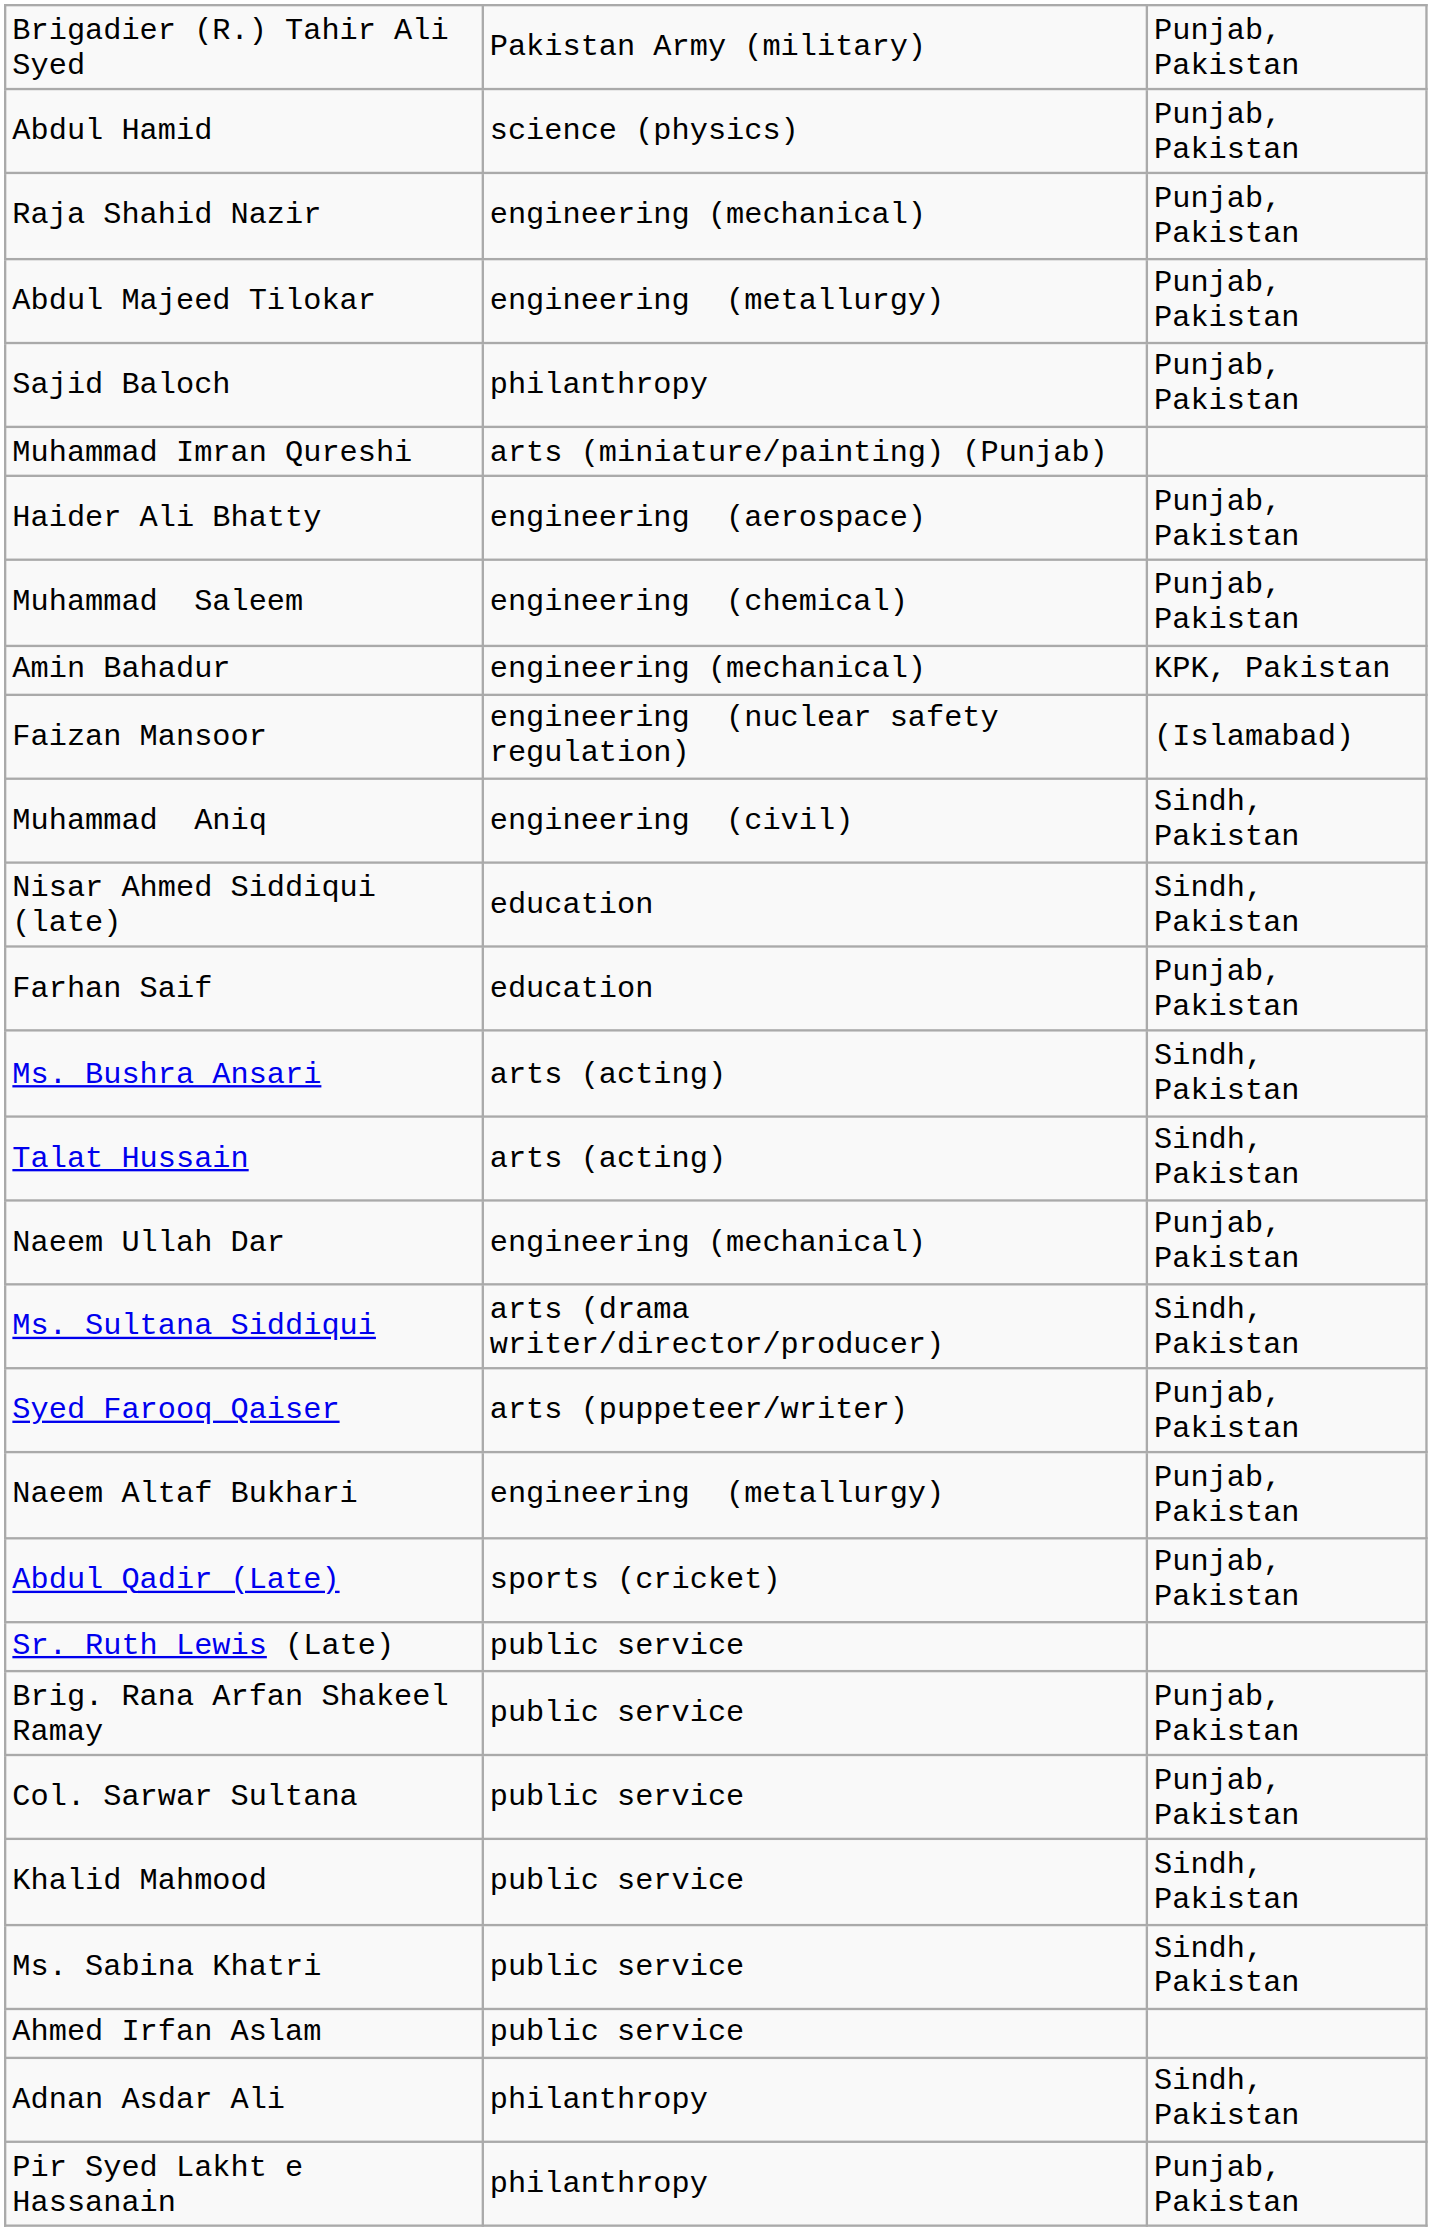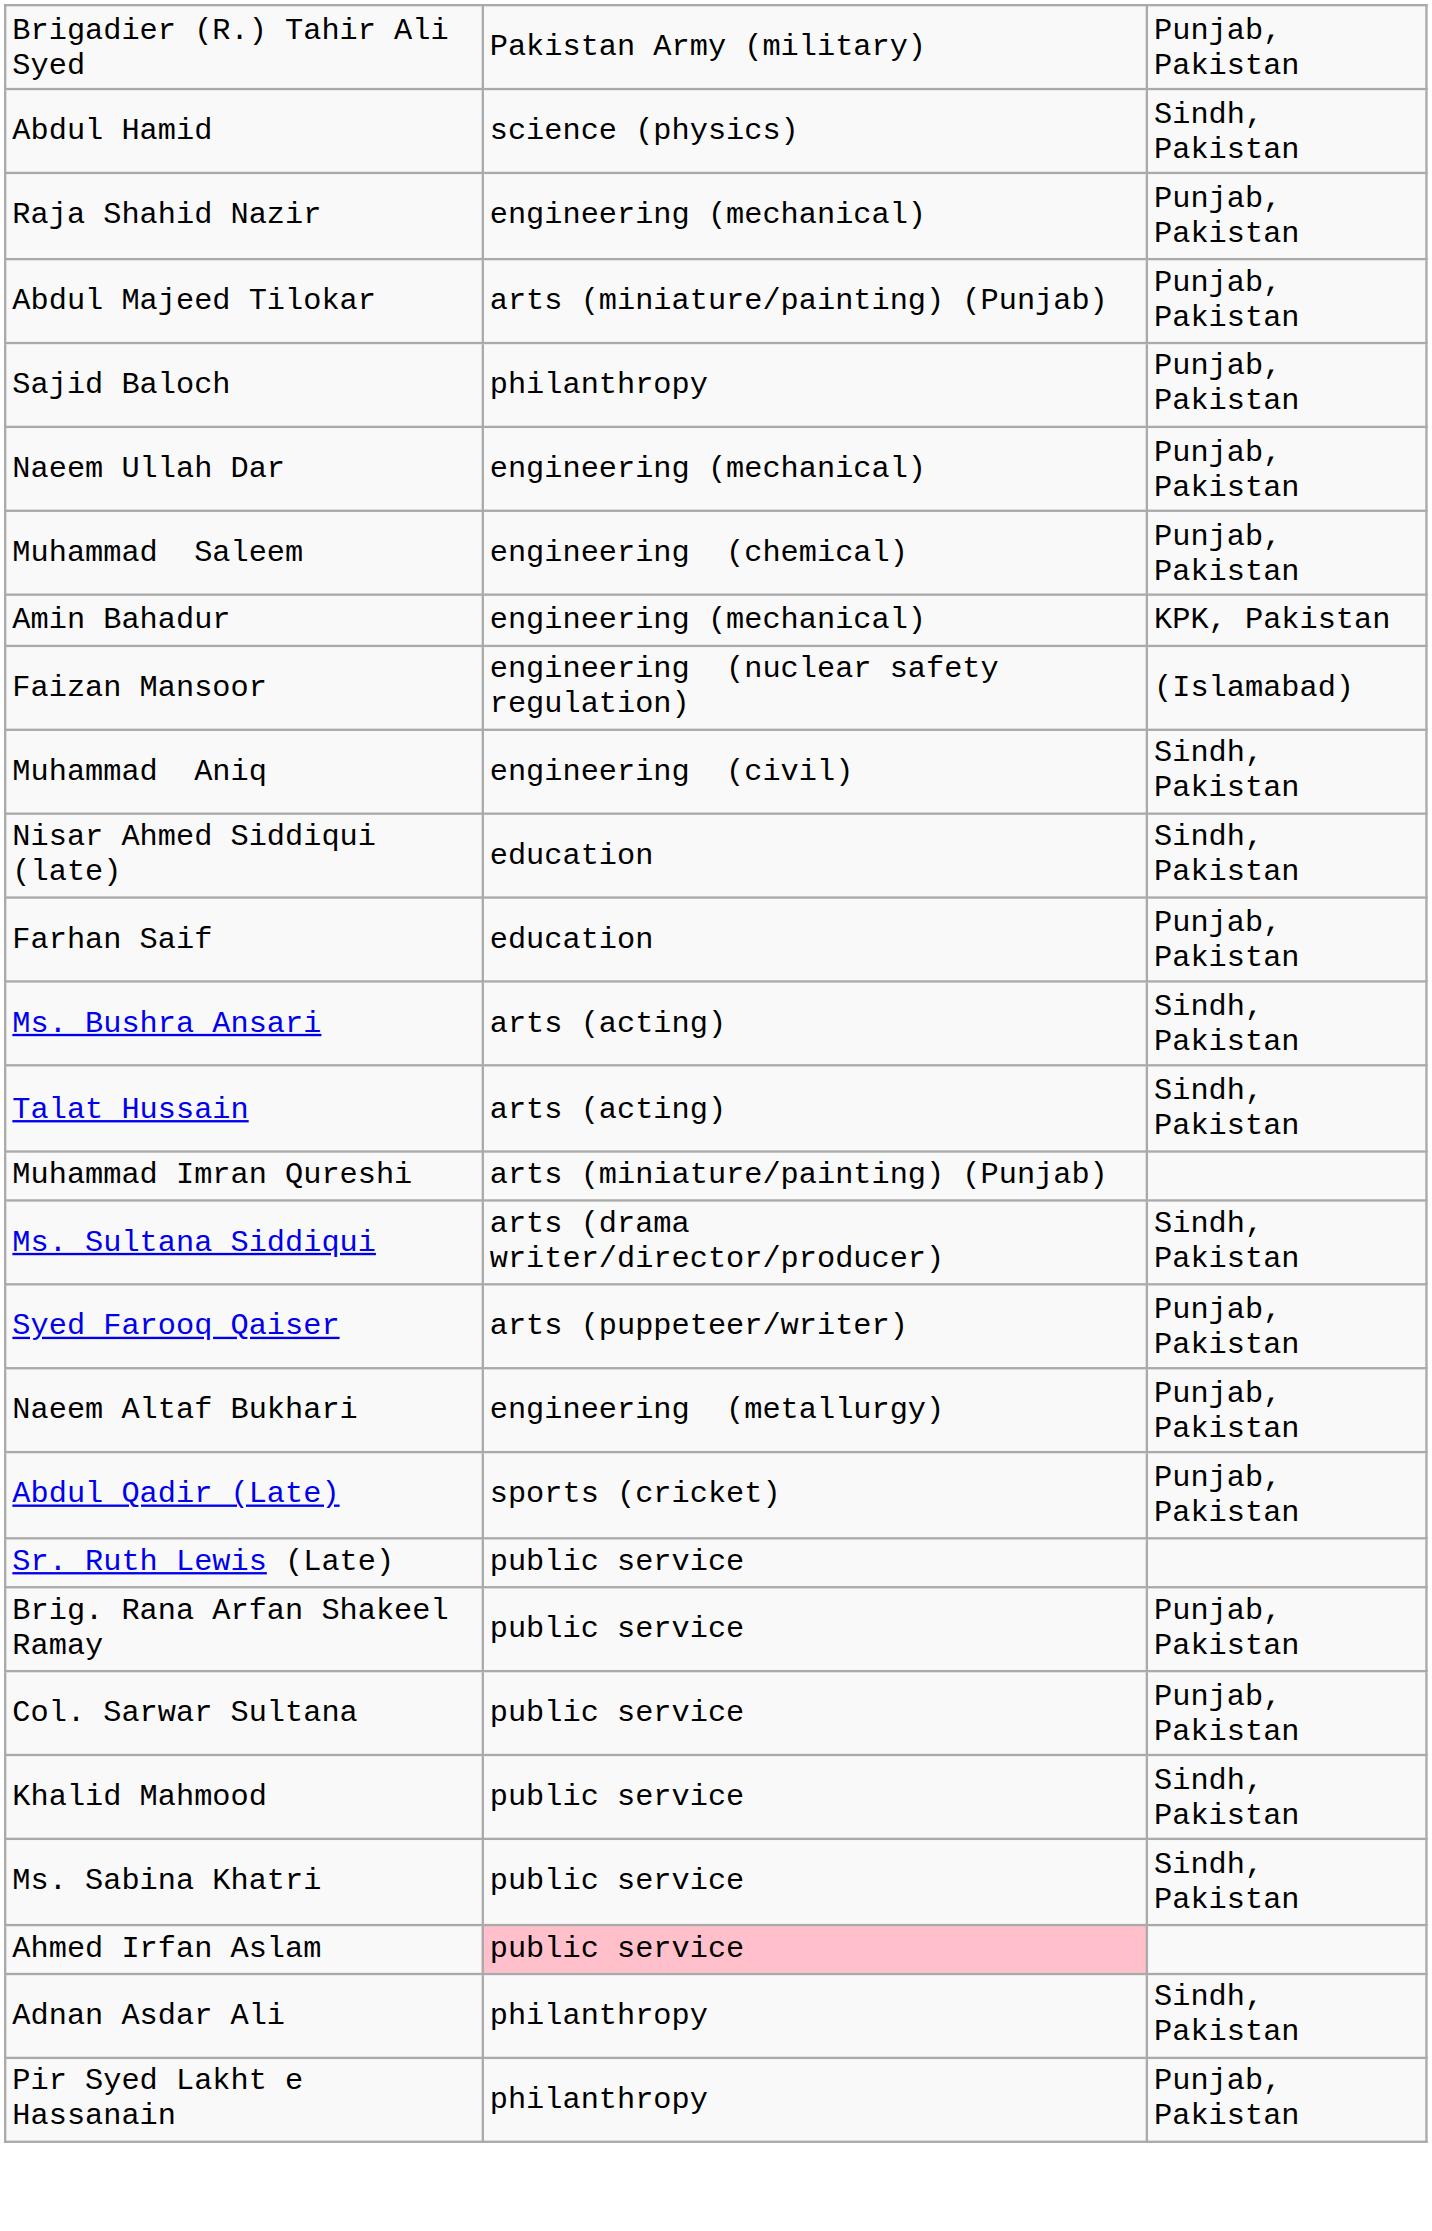(1227, 132) Punjab, Pakistan -> (1227, 132) Sindh, Pakistan
(717, 300) engineering (metallurgy) -> (799, 300) arts (miniature/painting) (Punjab)
rows swapped: (149, 1242) <-> (212, 451)
- row: (167, 518)
(617, 2033) no background -> (617, 1949) pink background
